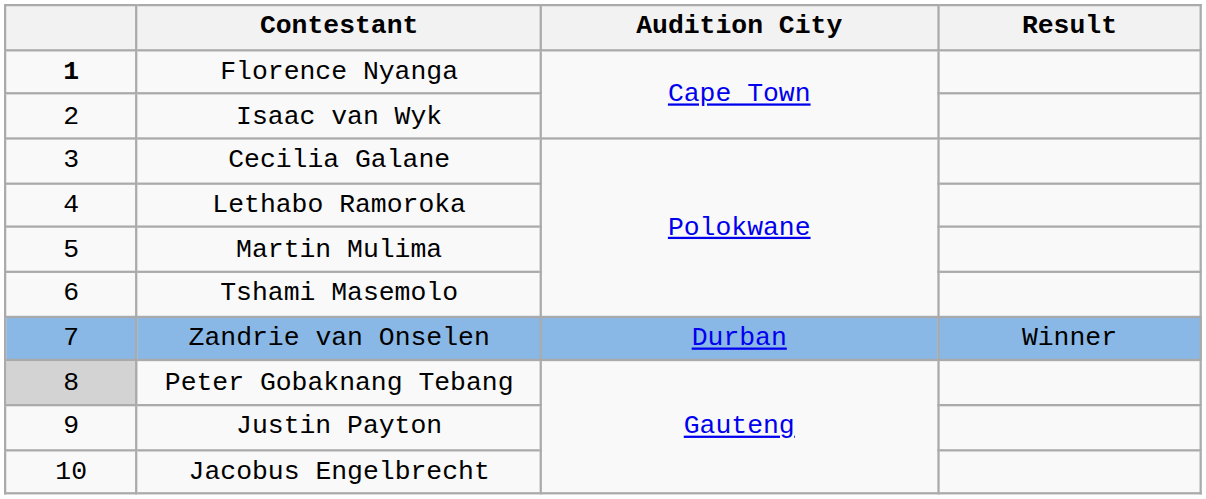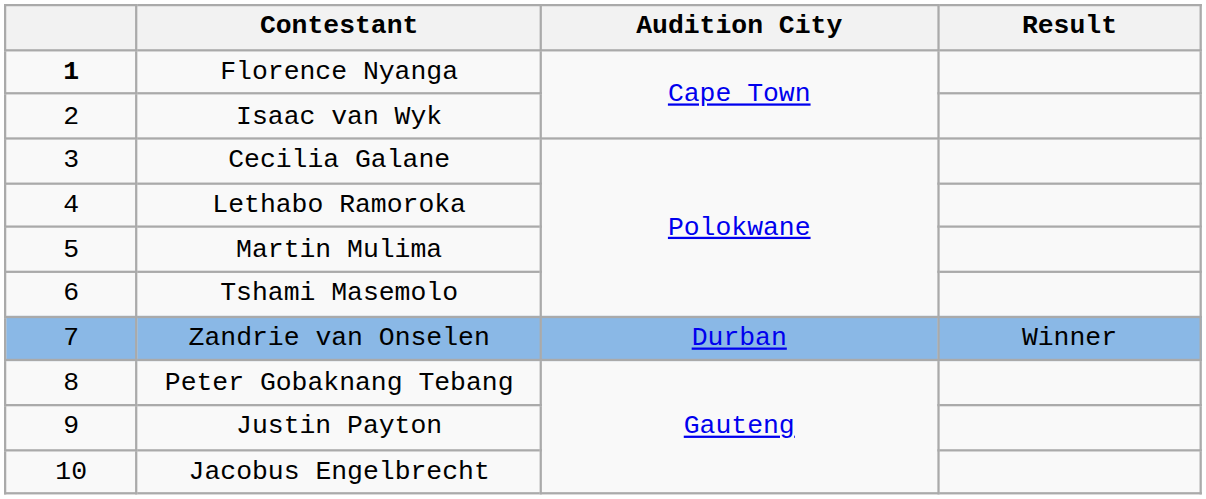(71, 382) lightgrey background -> (71, 382) no background
